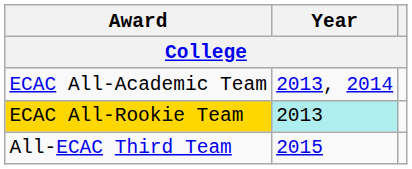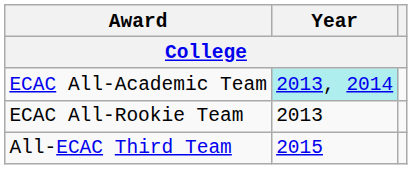(335, 84) no background -> (335, 84) paleturquoise background
(126, 116) gold background -> (126, 116) no background
(300, 116) paleturquoise background -> (300, 116) no background
